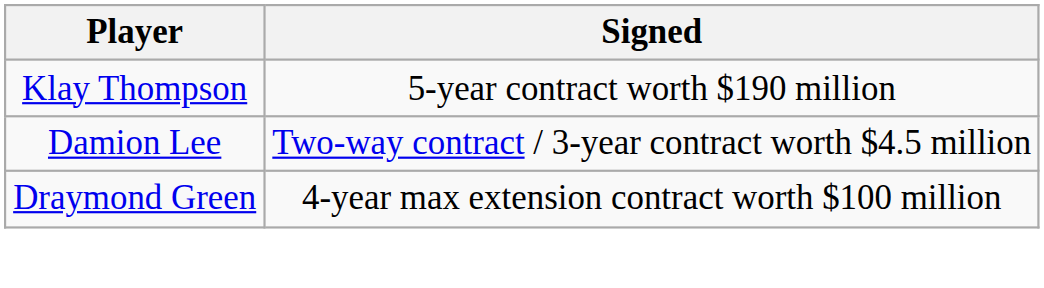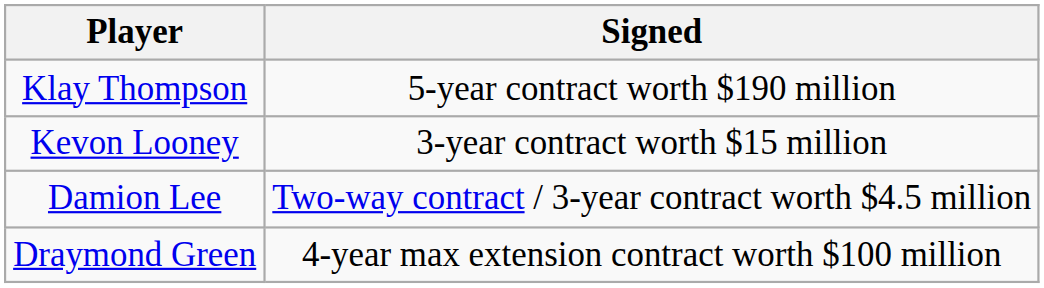+ row: (135, 142)
